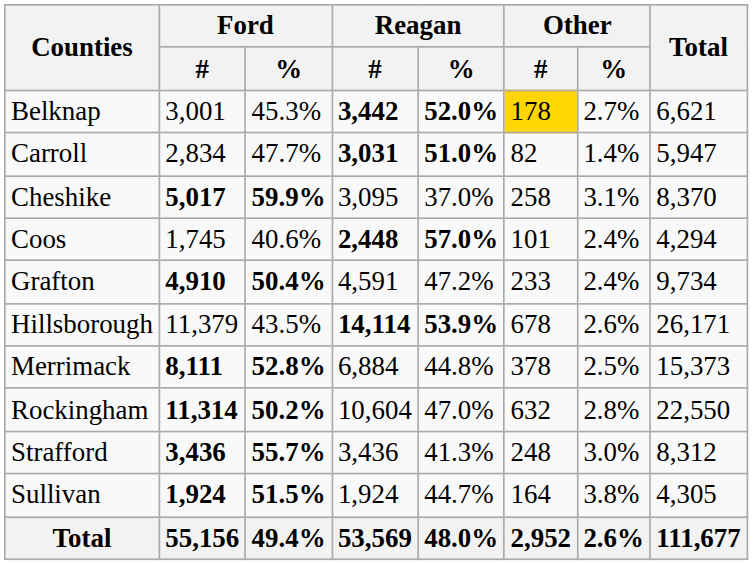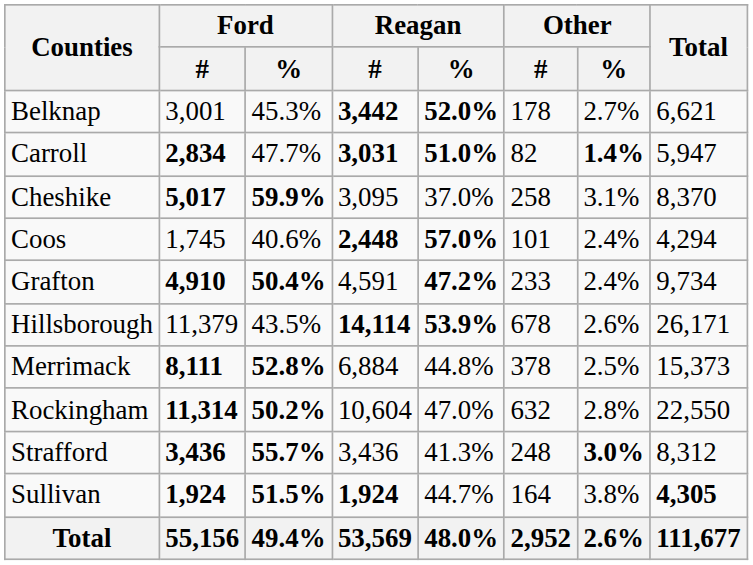(531, 111) gold background -> (531, 111) no background
(196, 153) normal -> (196, 153) bold
(611, 153) normal -> (614, 153) bold
(459, 281) normal -> (461, 281) bold
(611, 452) normal -> (614, 452) bold
(368, 494) normal -> (368, 494) bold
(687, 494) normal -> (687, 494) bold
